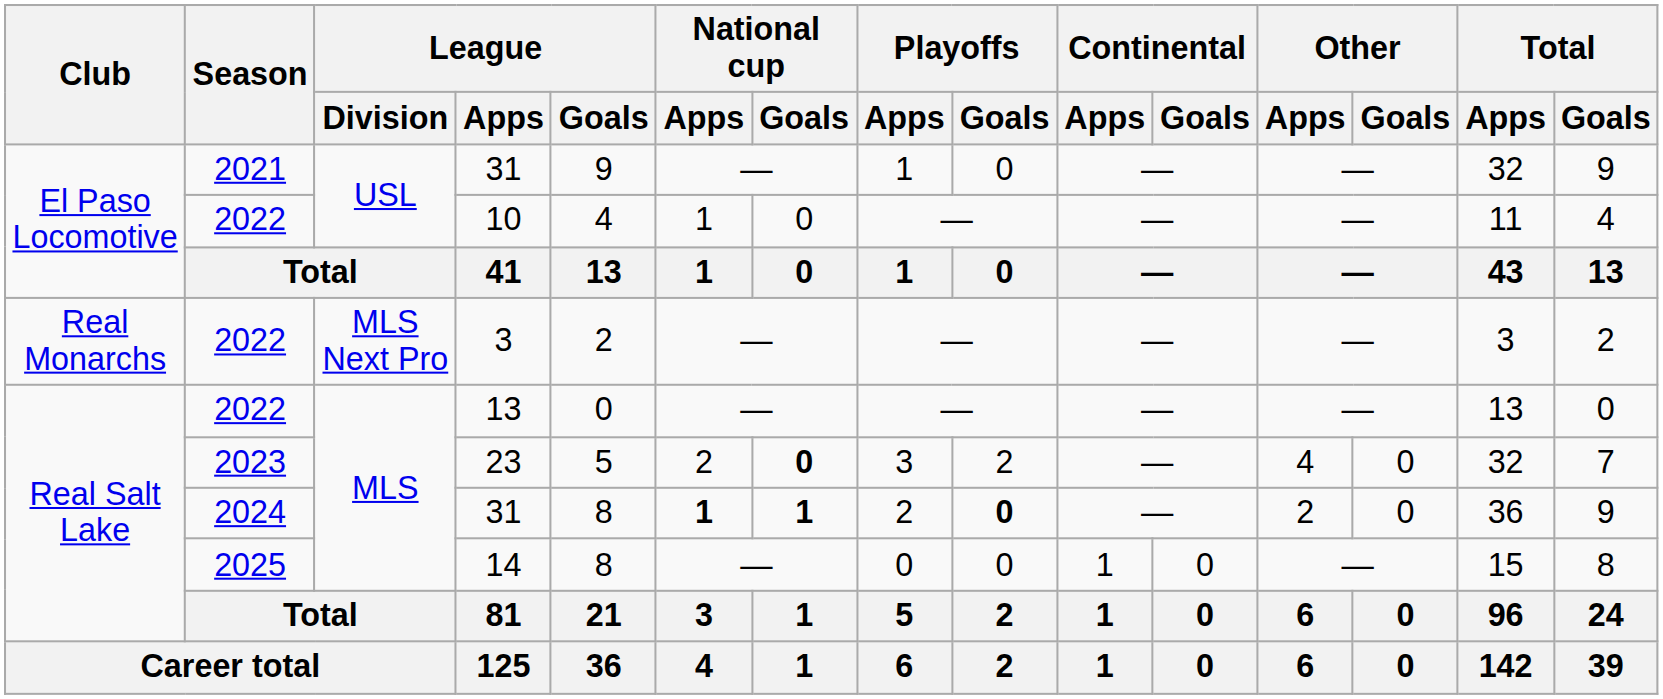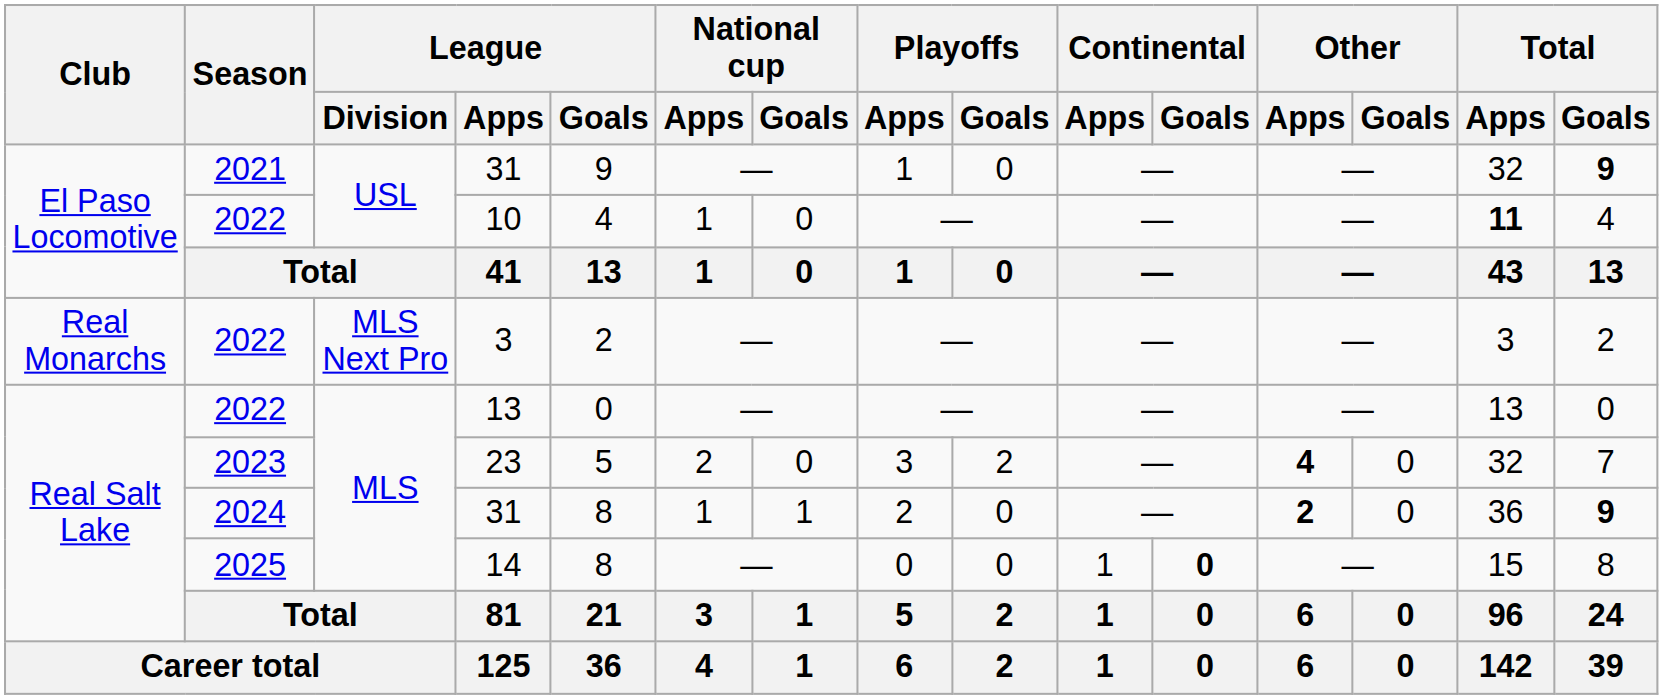(1606, 169) normal -> (1606, 169) bold
(1506, 220) normal -> (1506, 220) bold
(804, 461) bold -> (804, 461) normal
(1305, 461) normal -> (1305, 461) bold
(704, 512) bold -> (704, 512) normal
(804, 512) bold -> (804, 512) normal
(1005, 512) bold -> (1005, 512) normal
(1305, 512) normal -> (1305, 512) bold
(1606, 512) normal -> (1606, 512) bold
(1205, 564) normal -> (1205, 564) bold
